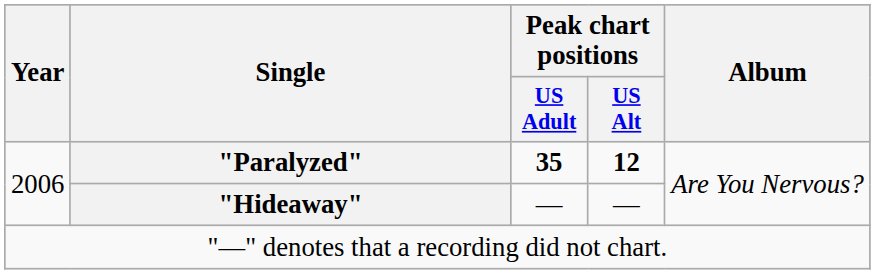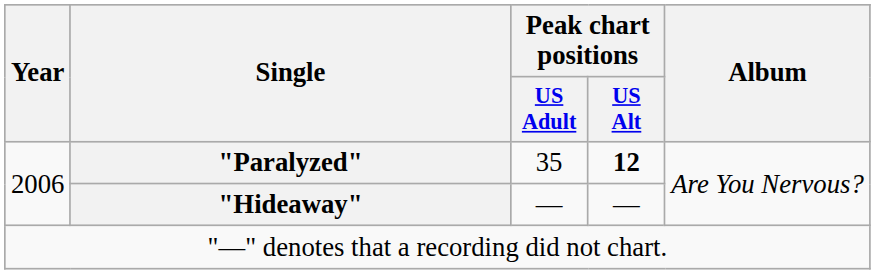(549, 162) bold -> (549, 162) normal
